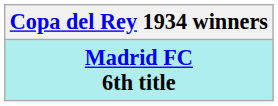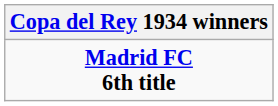(139, 69) paleturquoise background -> (139, 69) no background
